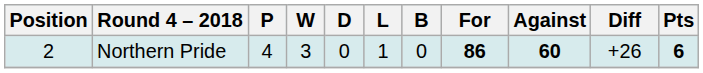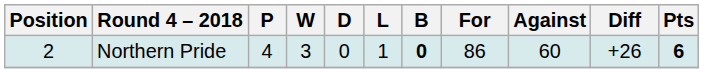(422, 51) normal -> (422, 51) bold
(475, 51) bold -> (475, 51) normal
(550, 51) bold -> (550, 51) normal
